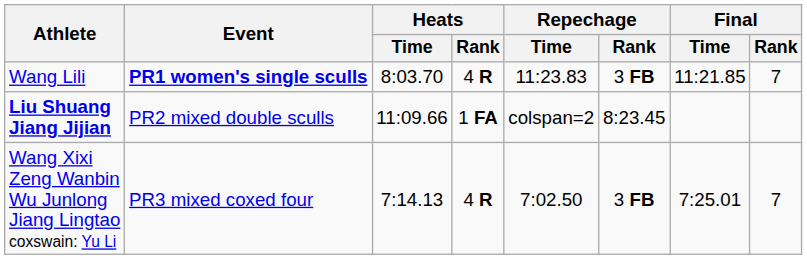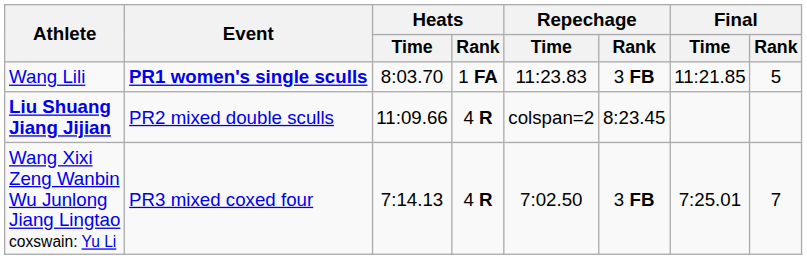(478, 77) 4 R -> (478, 77) 1 FA
(776, 77) 7 -> (776, 77) 5
(478, 117) 1 FA -> (478, 117) 4 R
